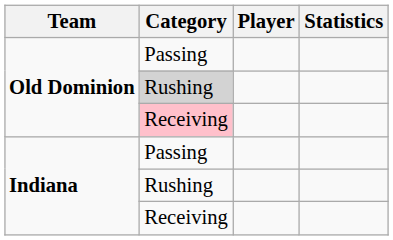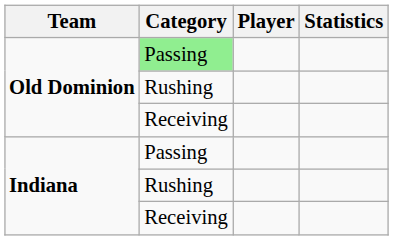(176, 54) no background -> (176, 54) lightgreen background
(179, 86) lightgrey background -> (179, 86) no background
(186, 119) pink background -> (186, 119) no background
